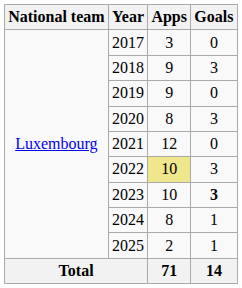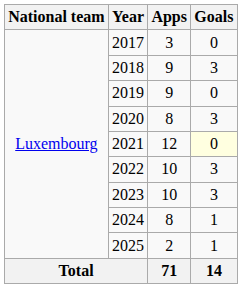(214, 144) no background -> (214, 144) lightyellow background
(169, 169) khaki background -> (169, 169) no background
(214, 194) bold -> (214, 194) normal
